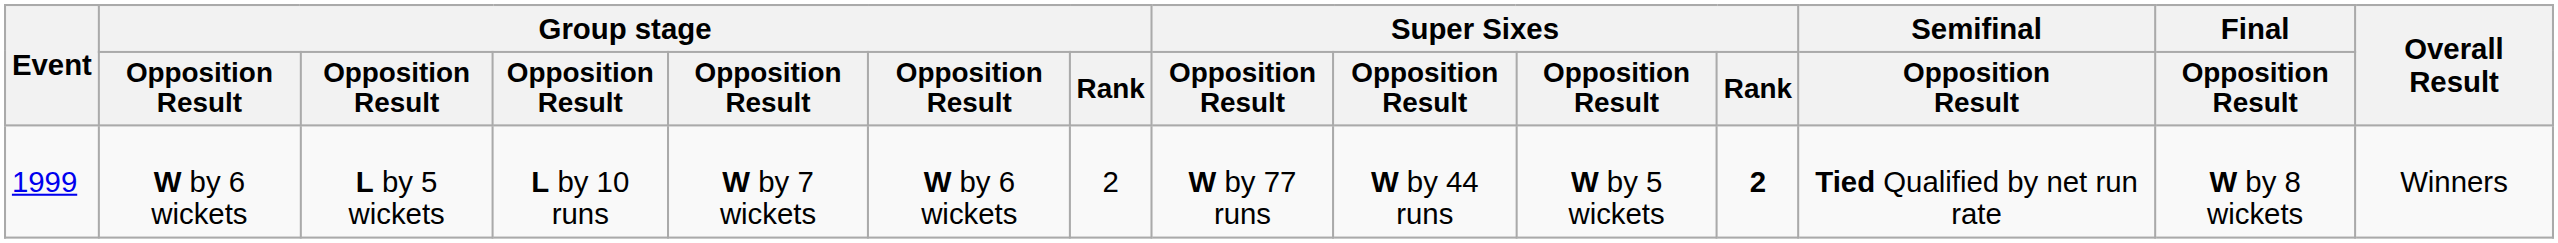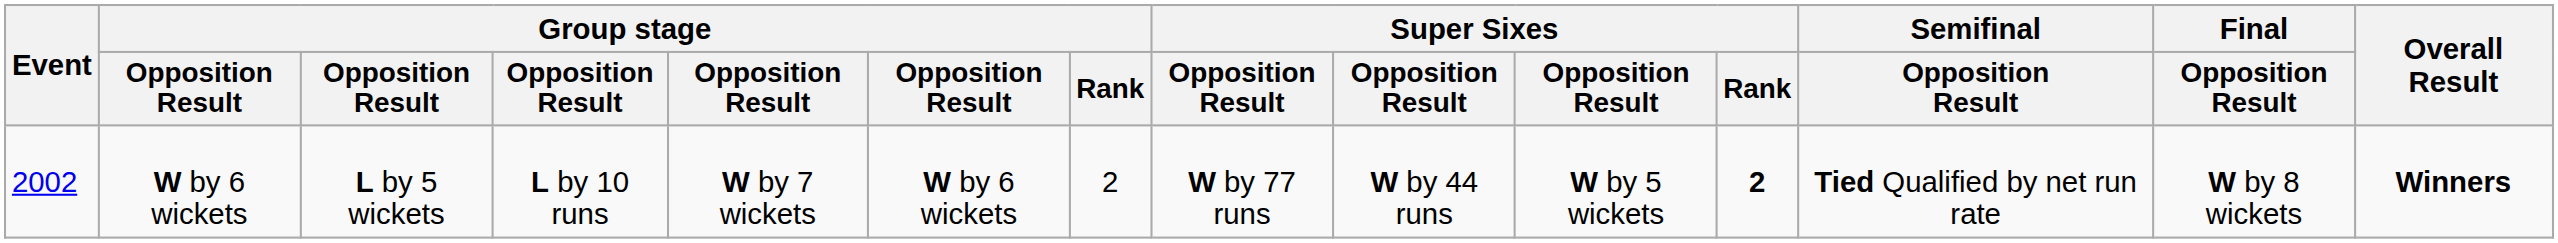(45, 182) 1999 -> (45, 182) 2002
(2454, 182) normal -> (2453, 182) bold
